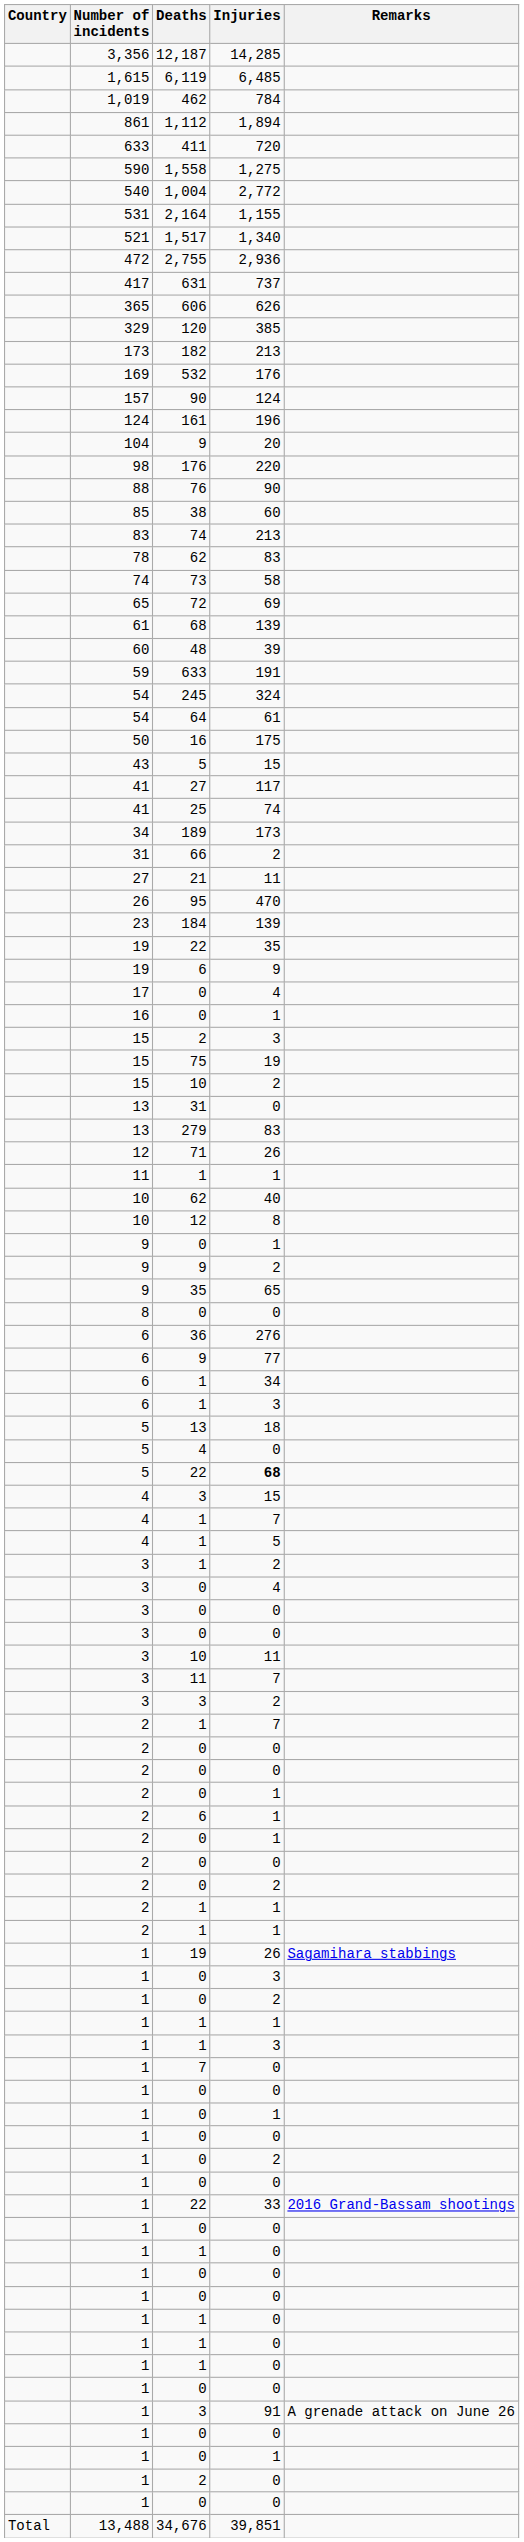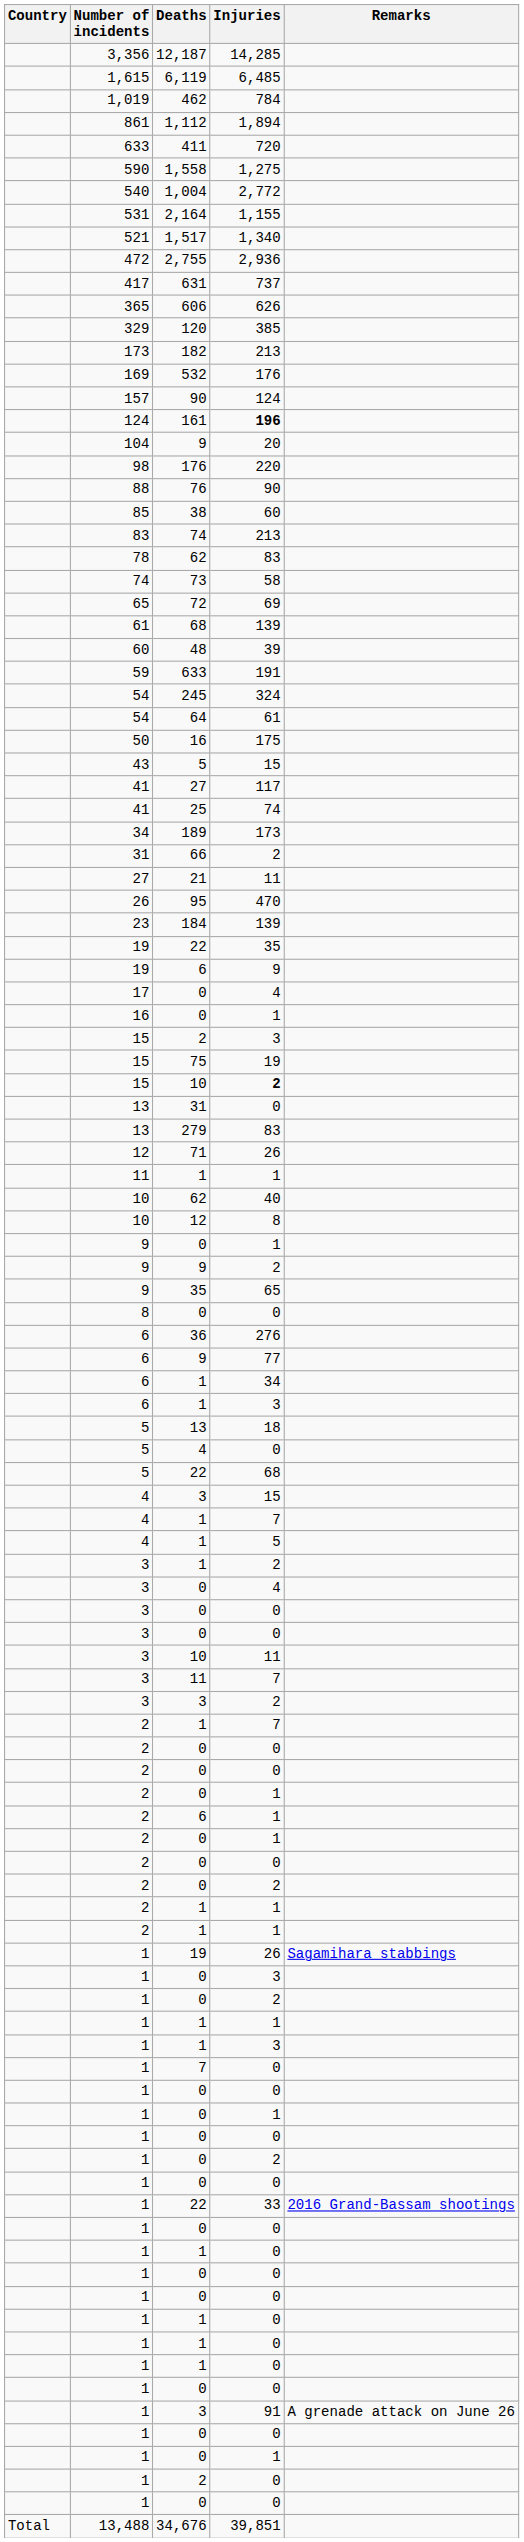(268, 421) normal -> (268, 421) bold
(276, 1085) normal -> (276, 1085) bold
(272, 1474) bold -> (272, 1474) normal
